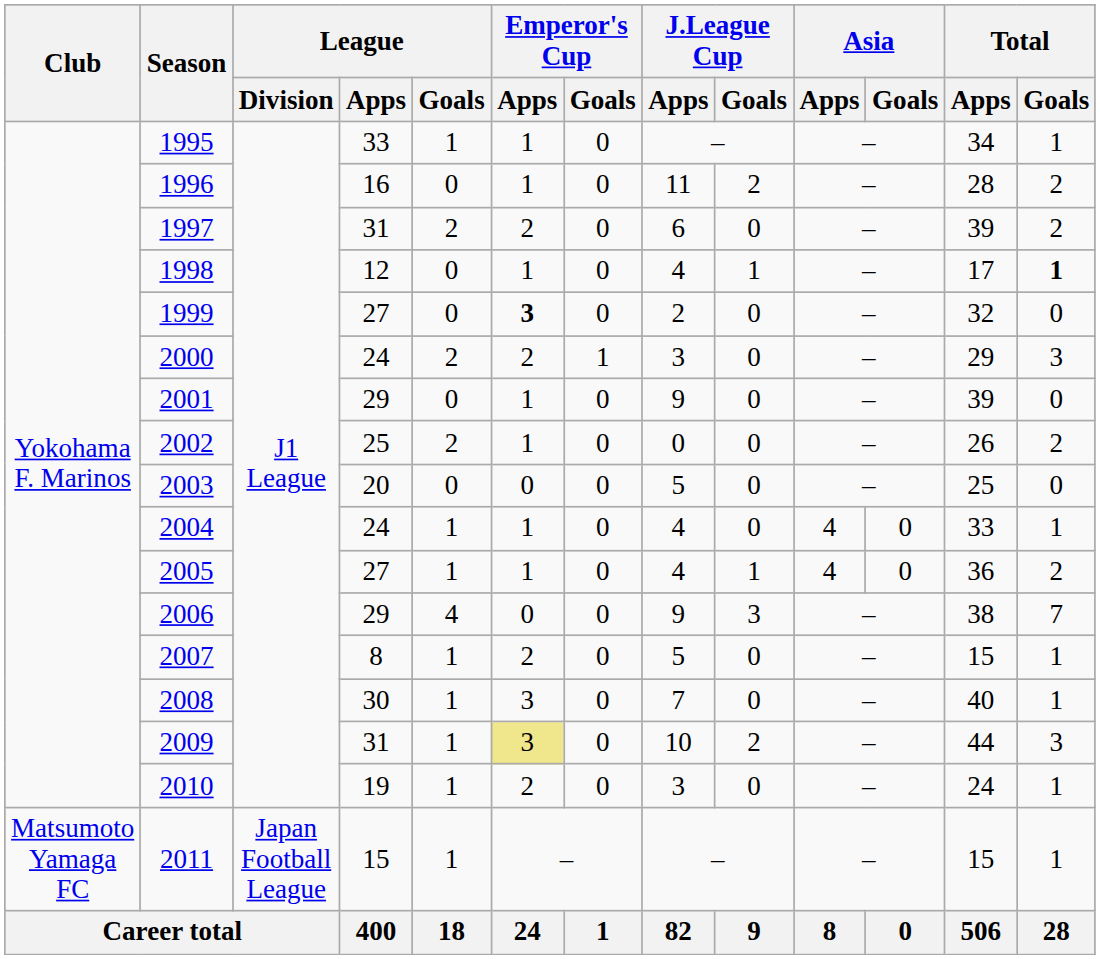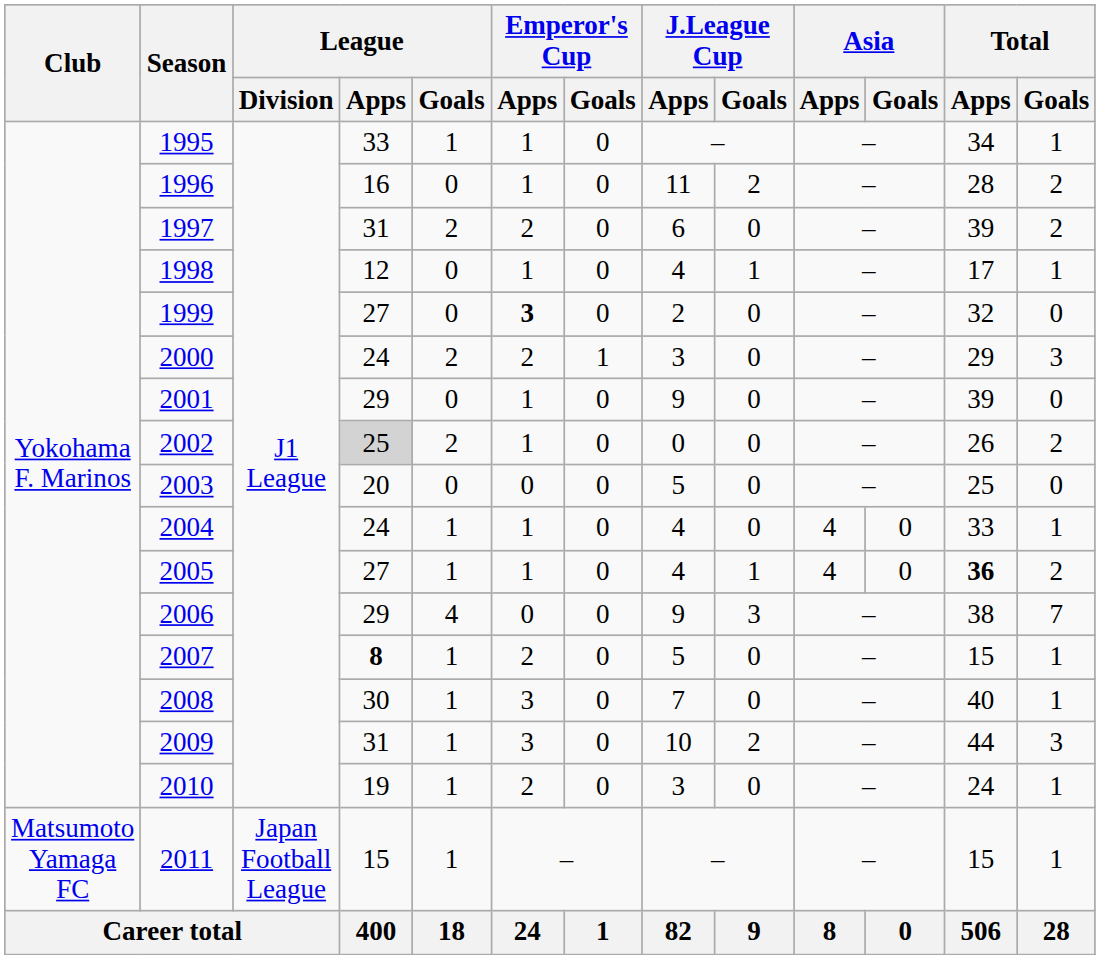(1056, 270) bold -> (1056, 270) normal
(376, 442) no background -> (376, 442) lightgrey background
(981, 570) normal -> (981, 570) bold
(376, 656) normal -> (376, 656) bold
(527, 742) khaki background -> (527, 742) no background
